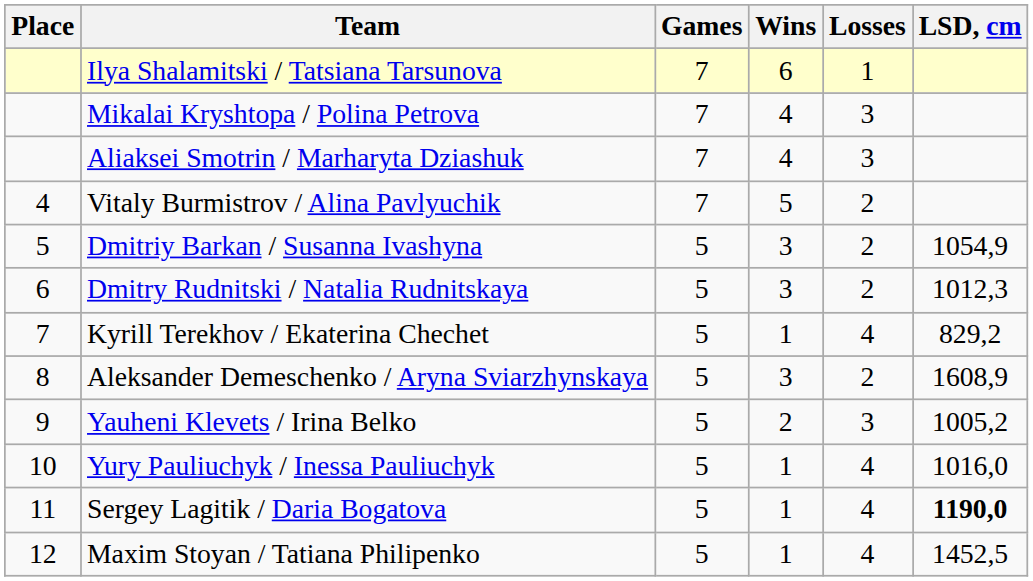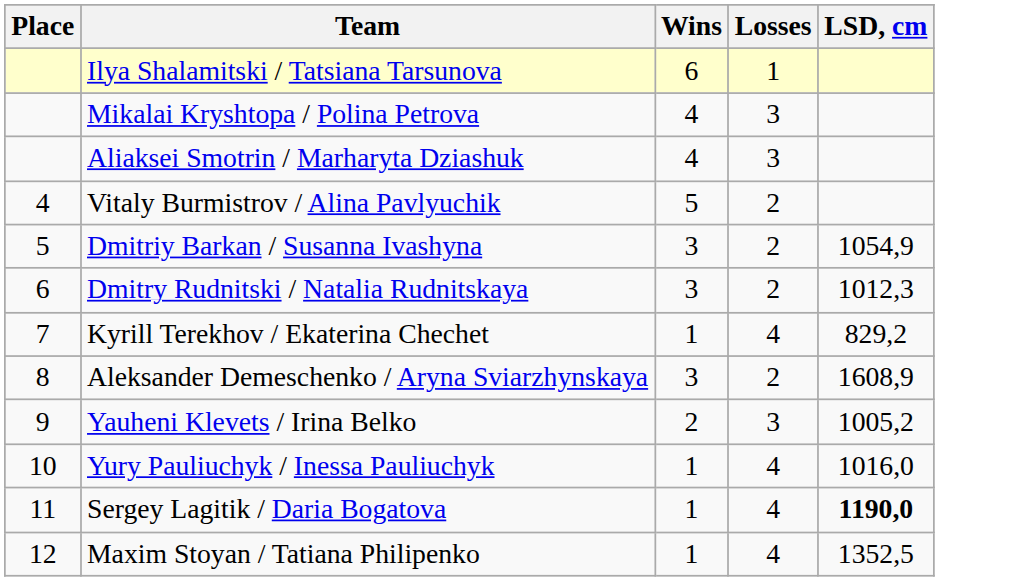- column: (702, 26)
(970, 553) 1452,5 -> (876, 553) 1352,5
